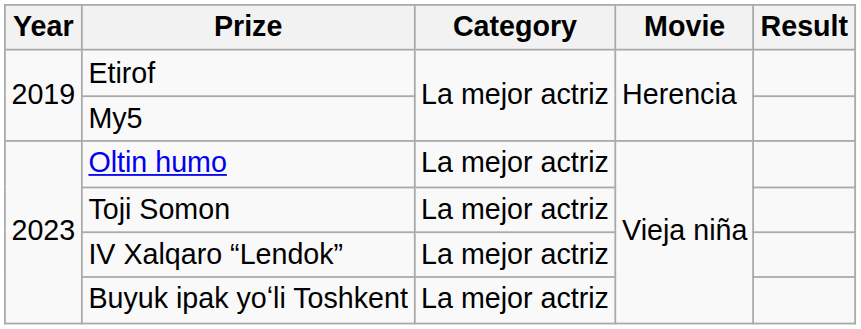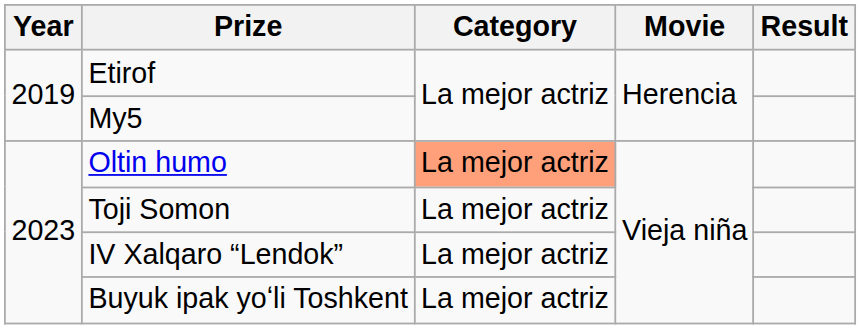(515, 163) no background -> (515, 163) lightsalmon background
